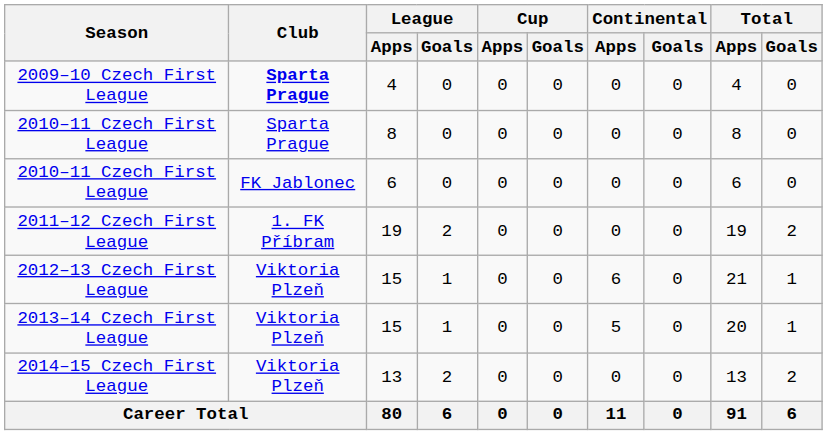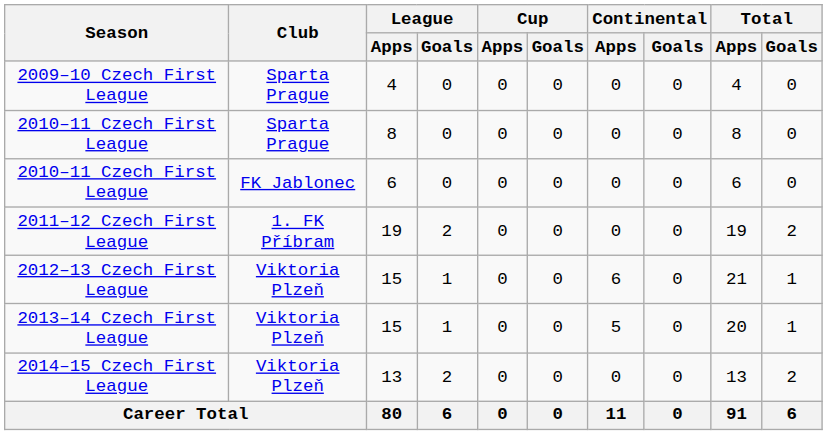(298, 86) bold -> (298, 86) normal
